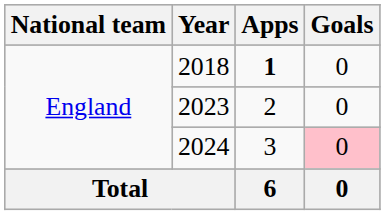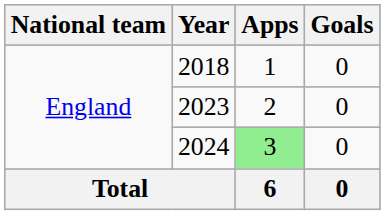(270, 65) bold -> (270, 65) normal
(270, 147) no background -> (270, 147) lightgreen background
(342, 147) pink background -> (342, 147) no background
